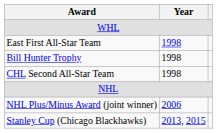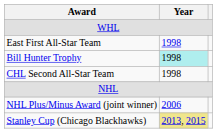(171, 58) no background -> (171, 58) paleturquoise background
(184, 120) no background -> (184, 120) khaki background
